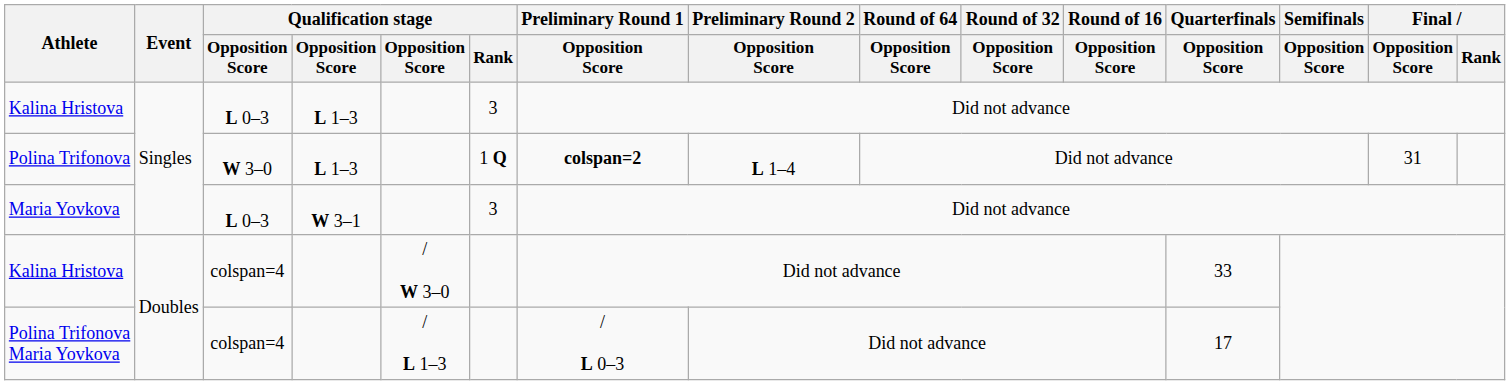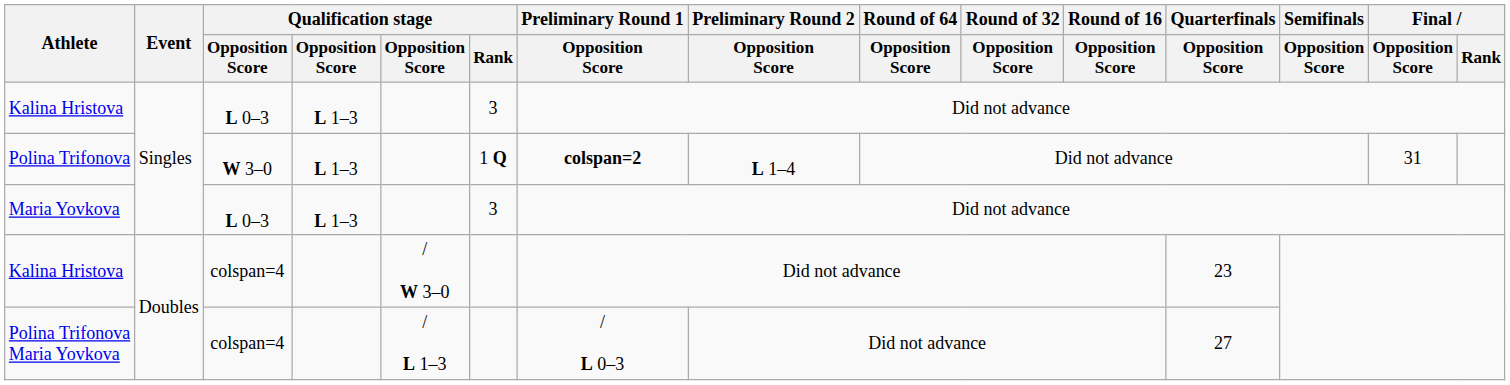(336, 220) W 3–1 -> (336, 220) L 1–3
(1223, 271) 33 -> (1223, 271) 23
(1223, 343) 17 -> (1223, 343) 27
